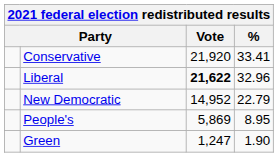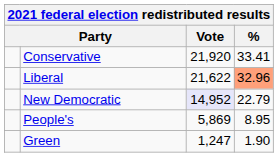(211, 78) bold -> (211, 78) normal
(254, 78) no background -> (254, 78) lightsalmon background
(211, 99) no background -> (211, 99) lavender background
